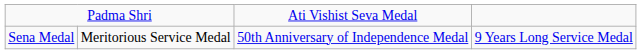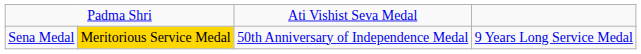(156, 37) no background -> (156, 37) gold background
